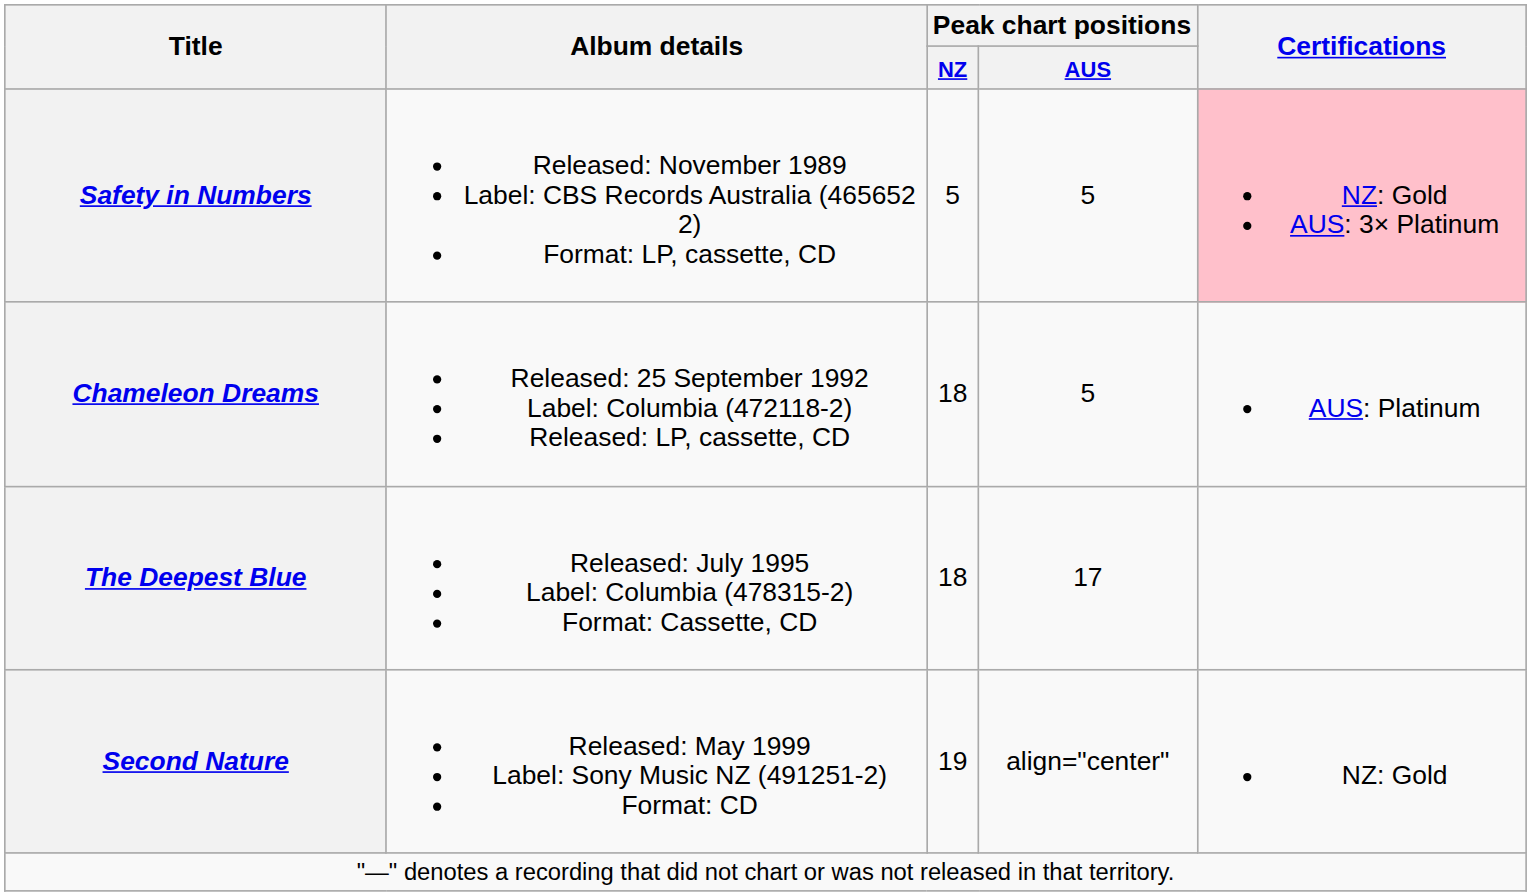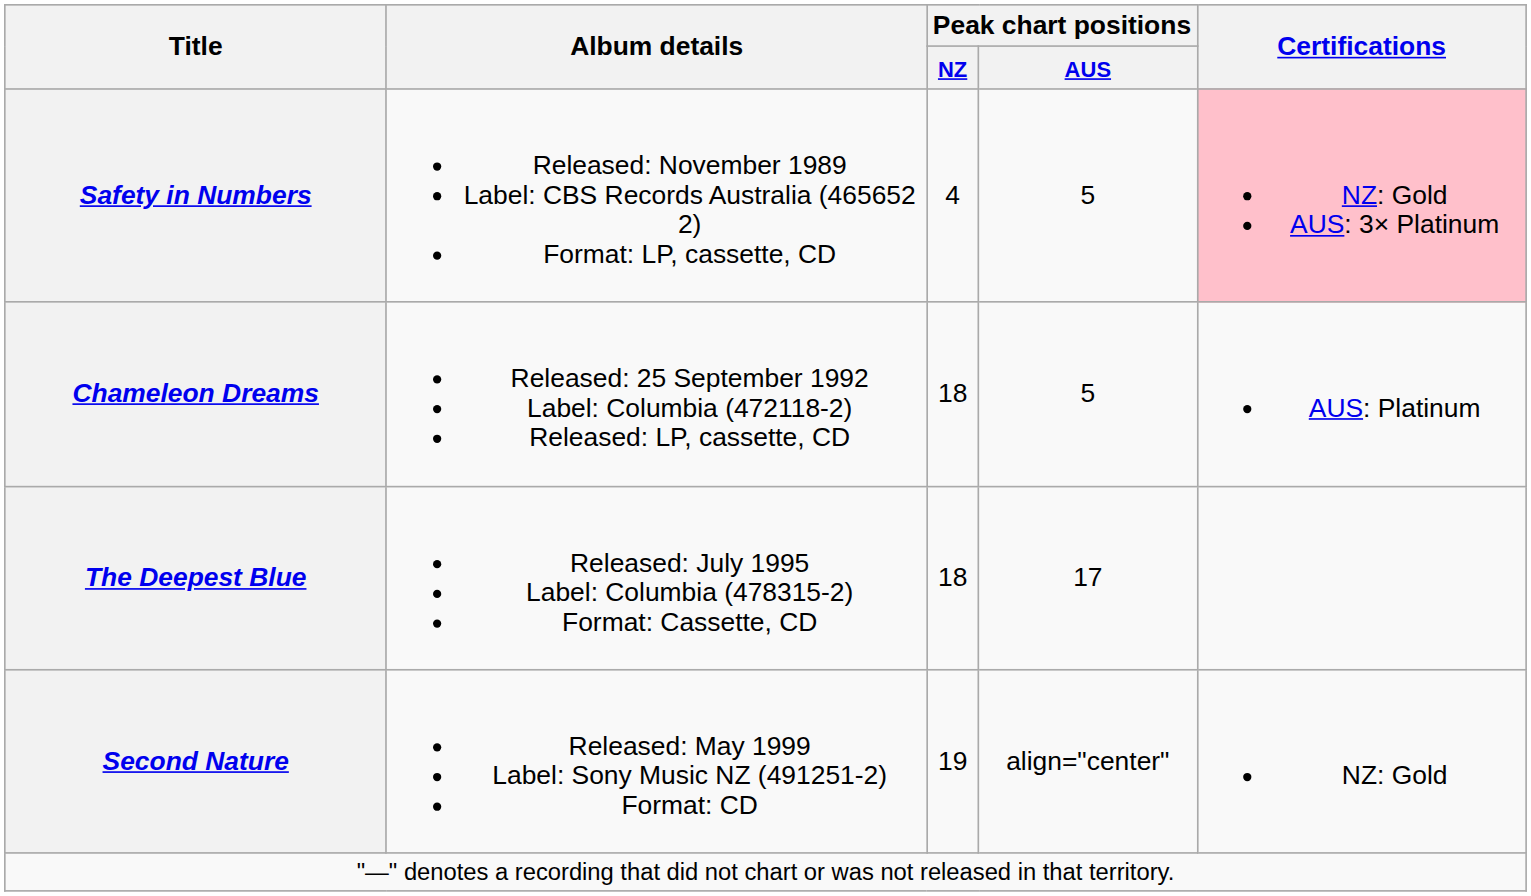(953, 194) 5 -> (953, 194) 4
